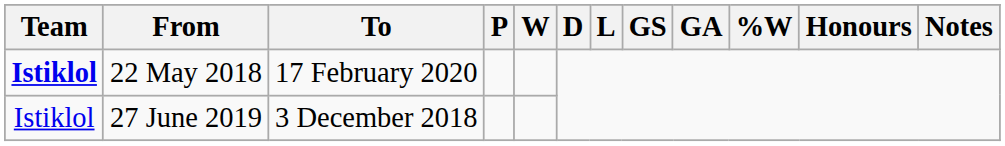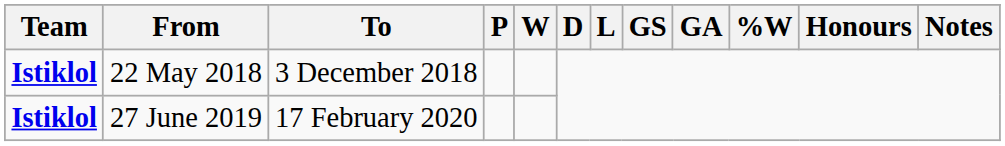(376, 72) 17 February 2020 -> (376, 72) 3 December 2018
(54, 117) normal -> (54, 117) bold
(376, 117) 3 December 2018 -> (376, 117) 17 February 2020
